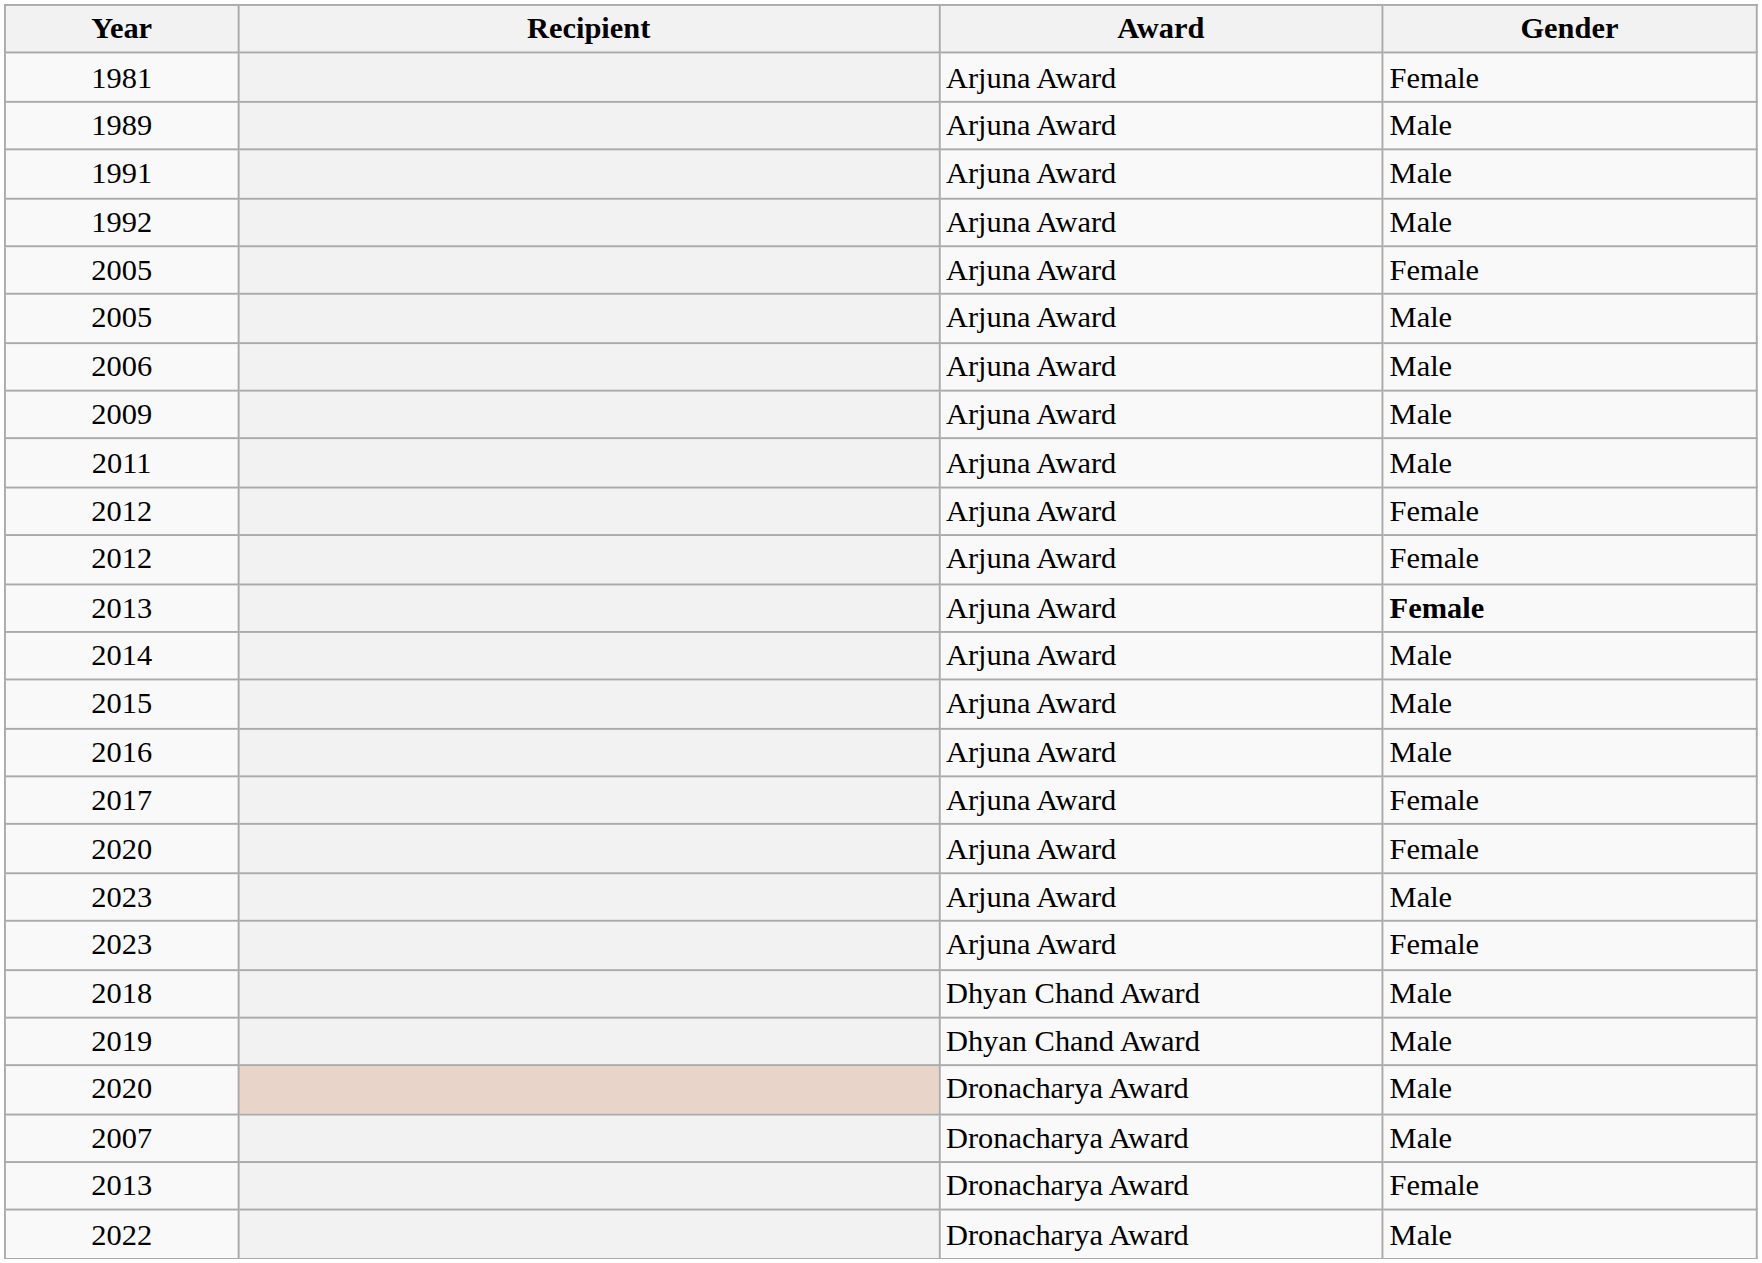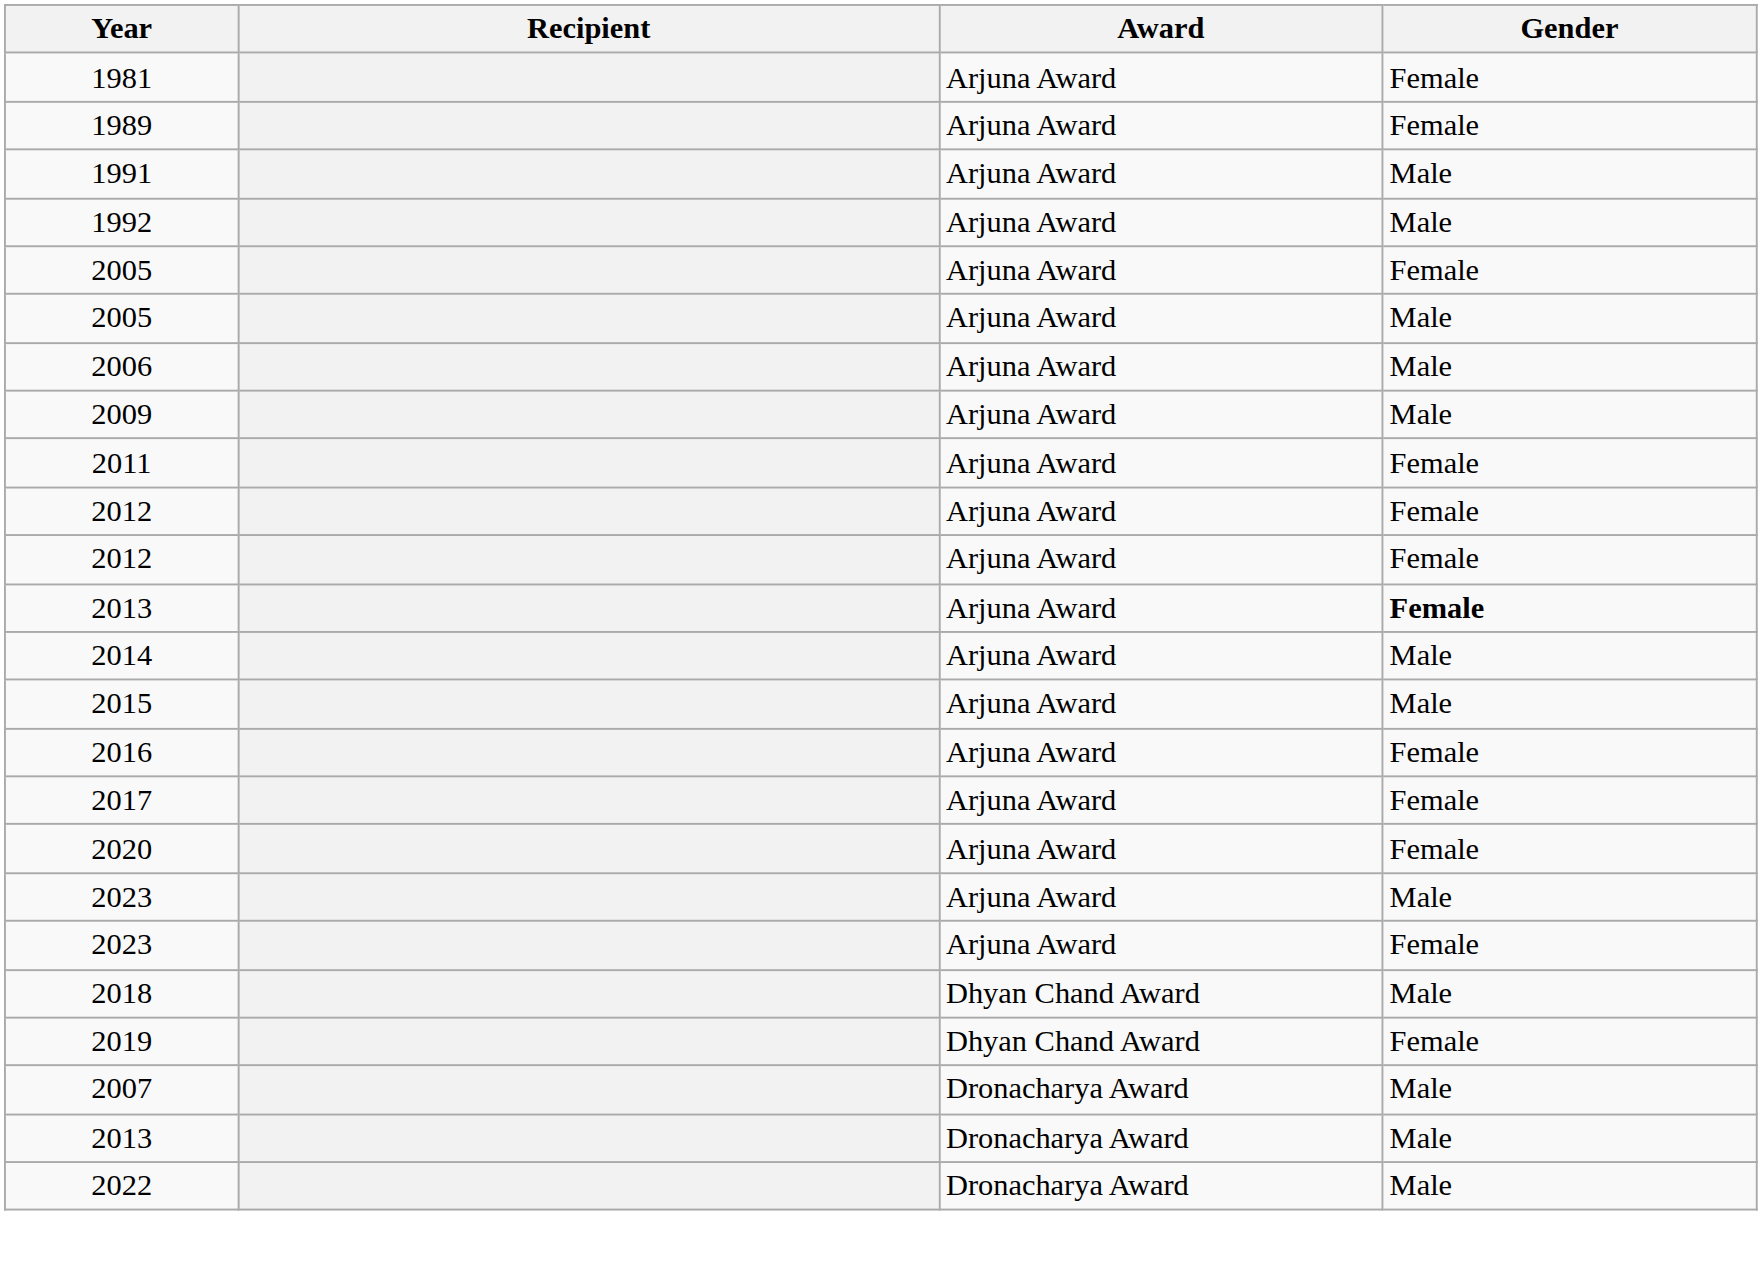(1421, 125) Male -> (1434, 125) Female
(1421, 462) Male -> (1434, 462) Female
(1421, 751) Male -> (1434, 751) Female
(1421, 1041) Male -> (1434, 1041) Female
- row: (122, 1089)
(1434, 1185) Female -> (1421, 1137) Male
